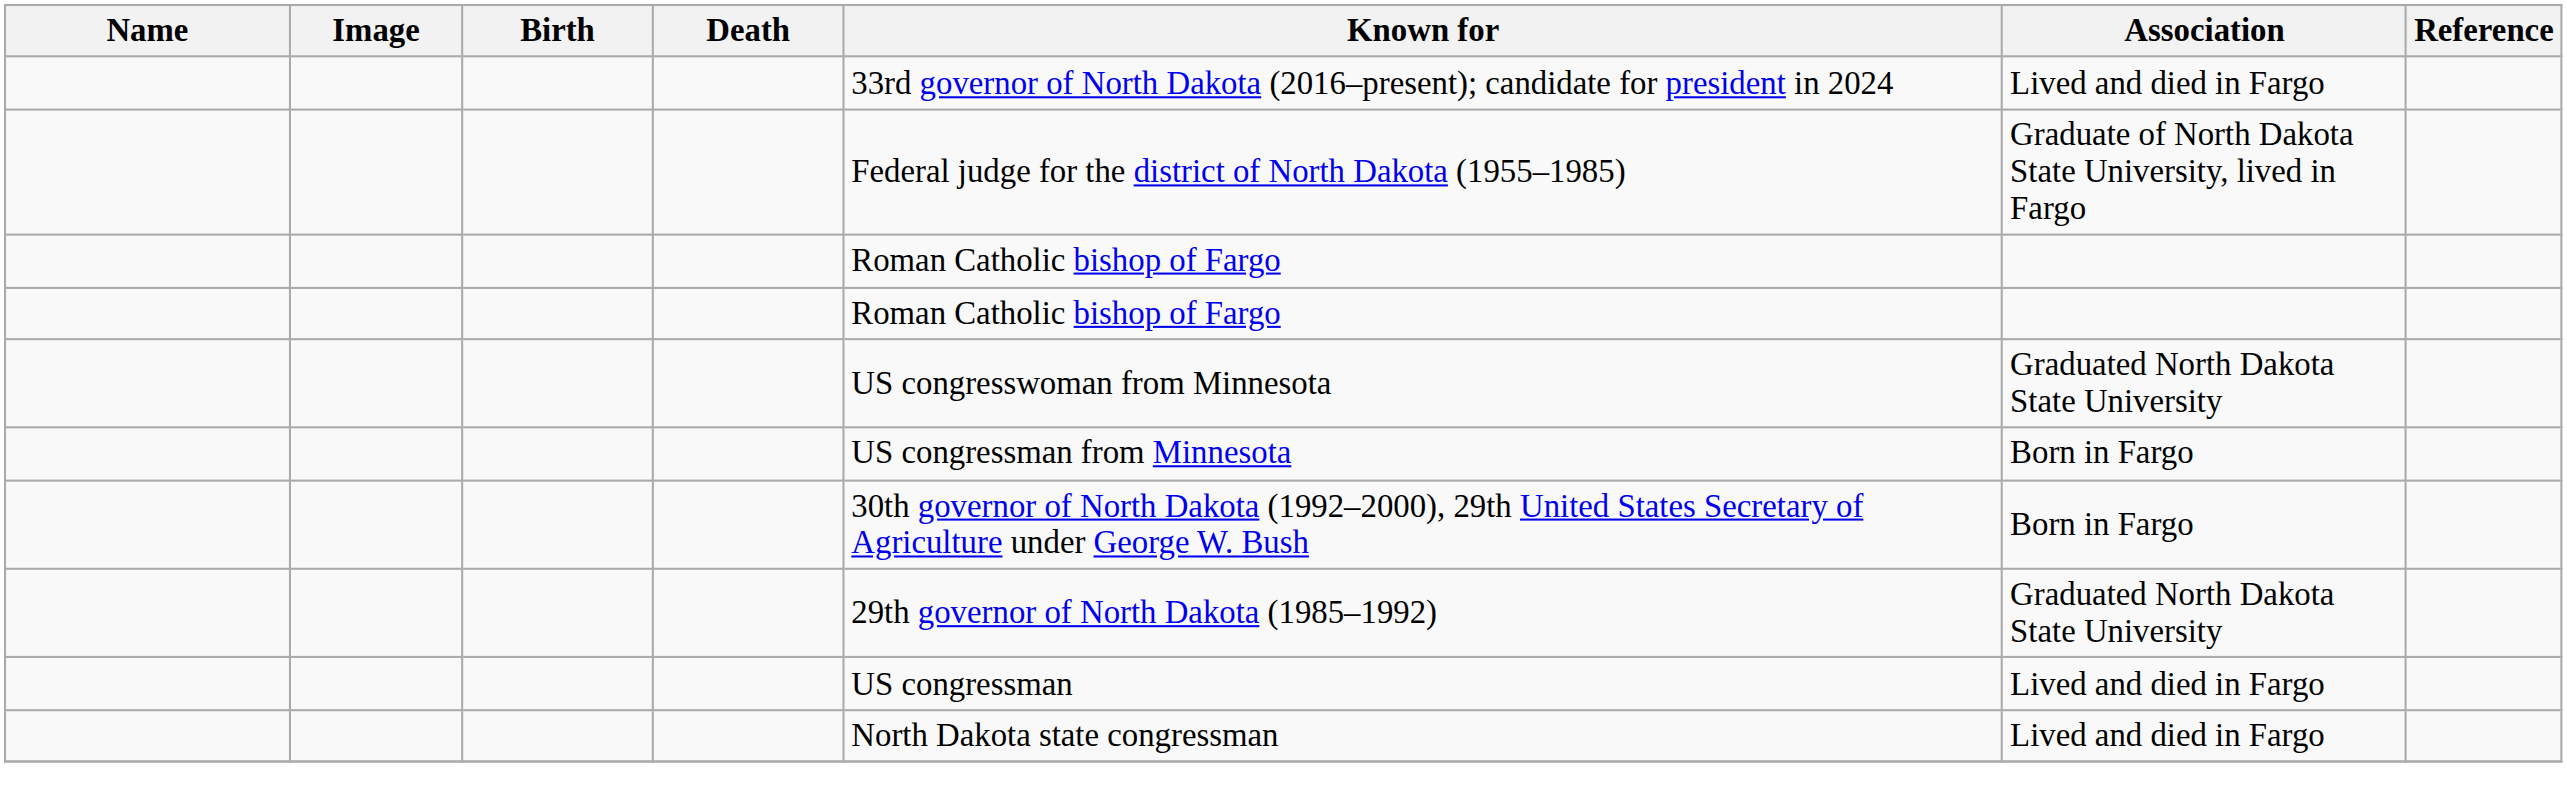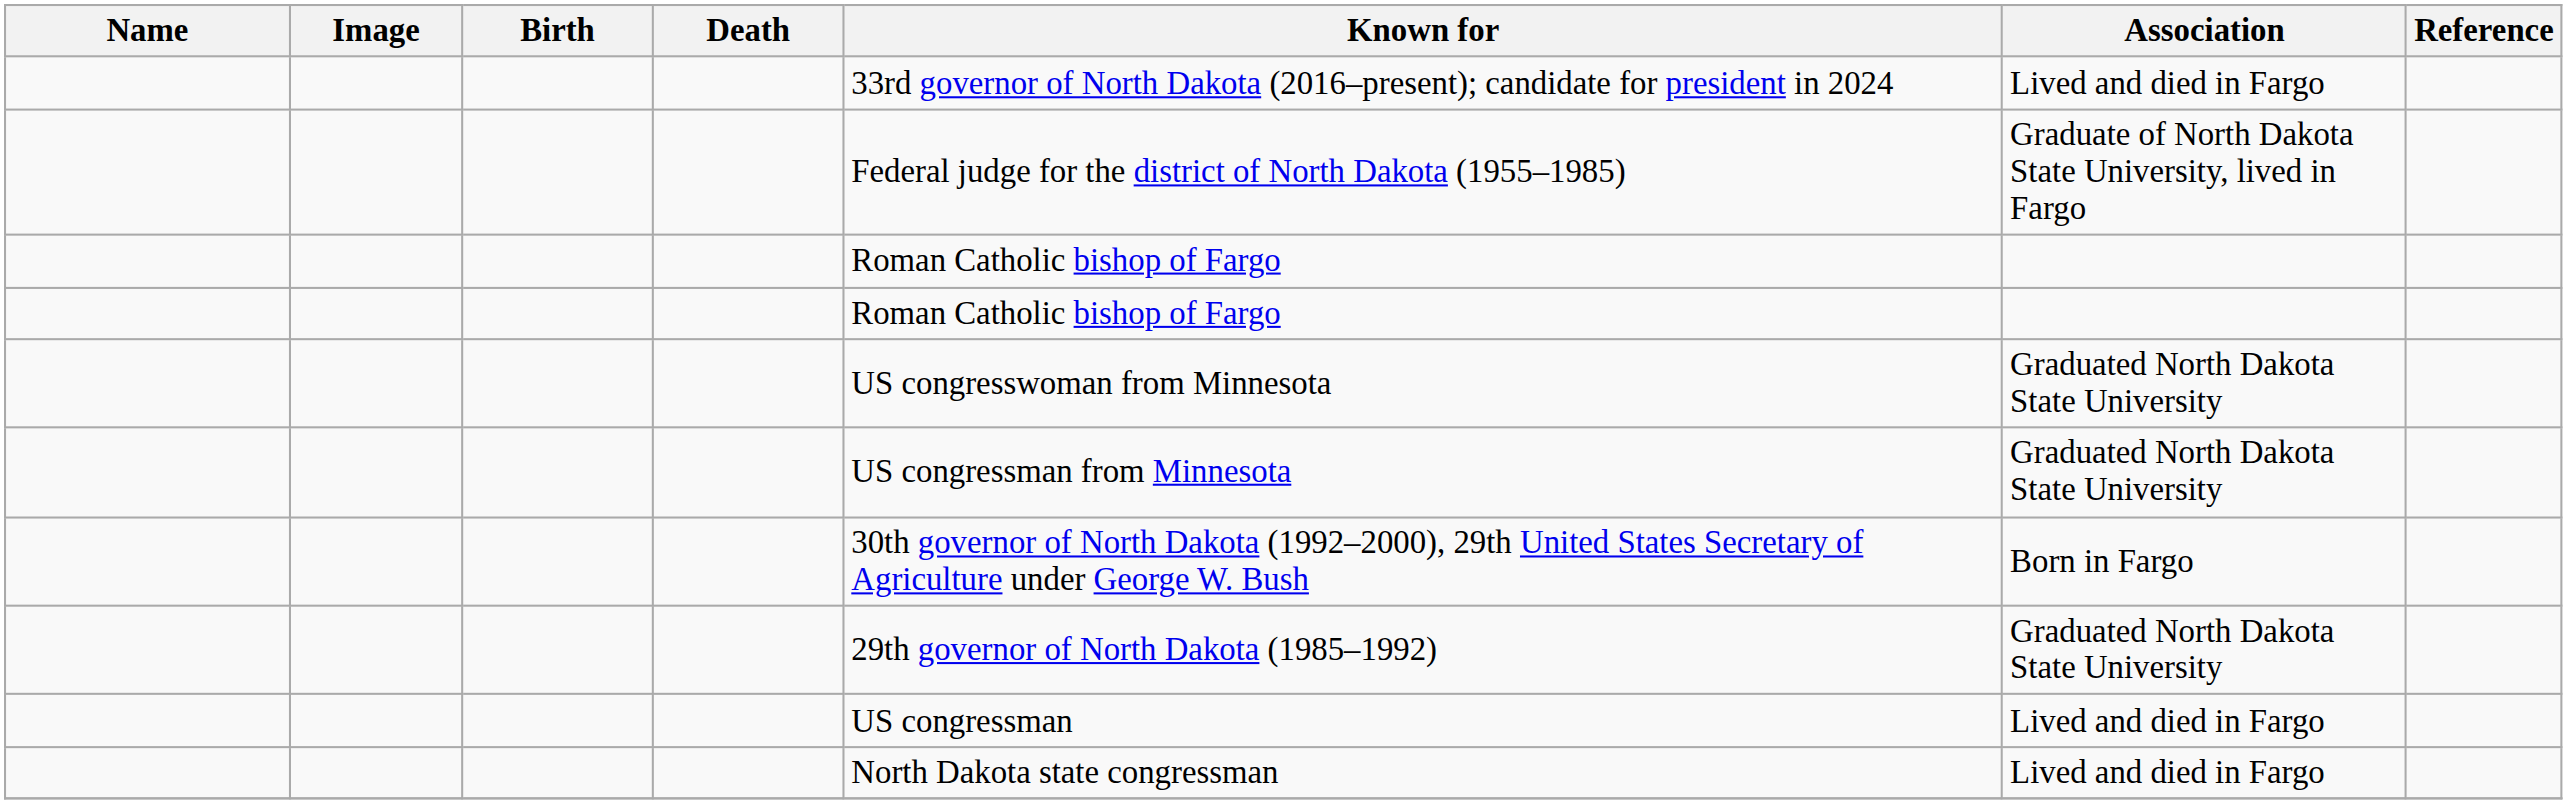(2102, 453) Born in Fargo -> (2172, 471) Graduated North Dakota State University
